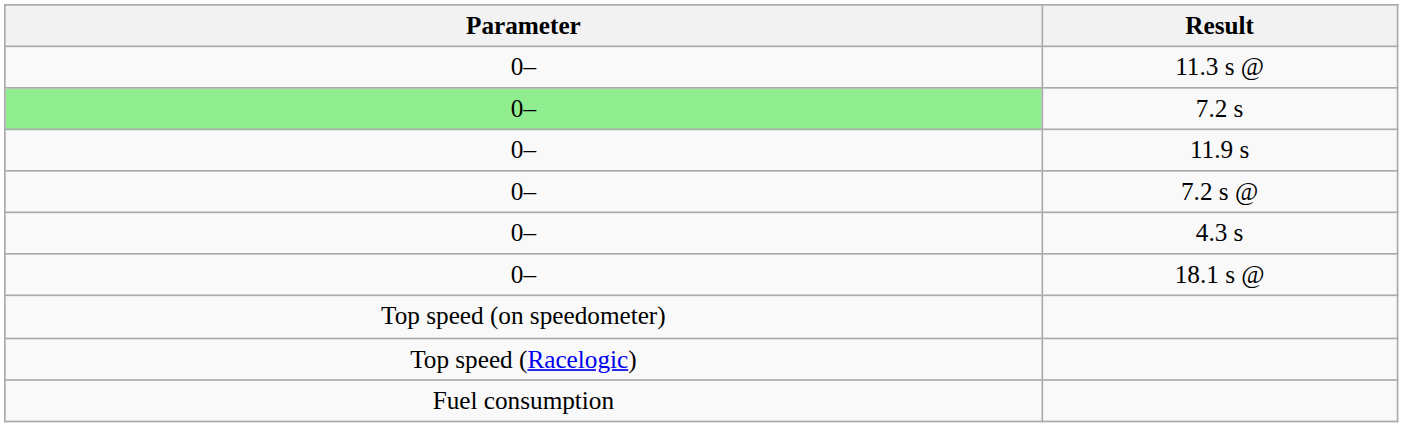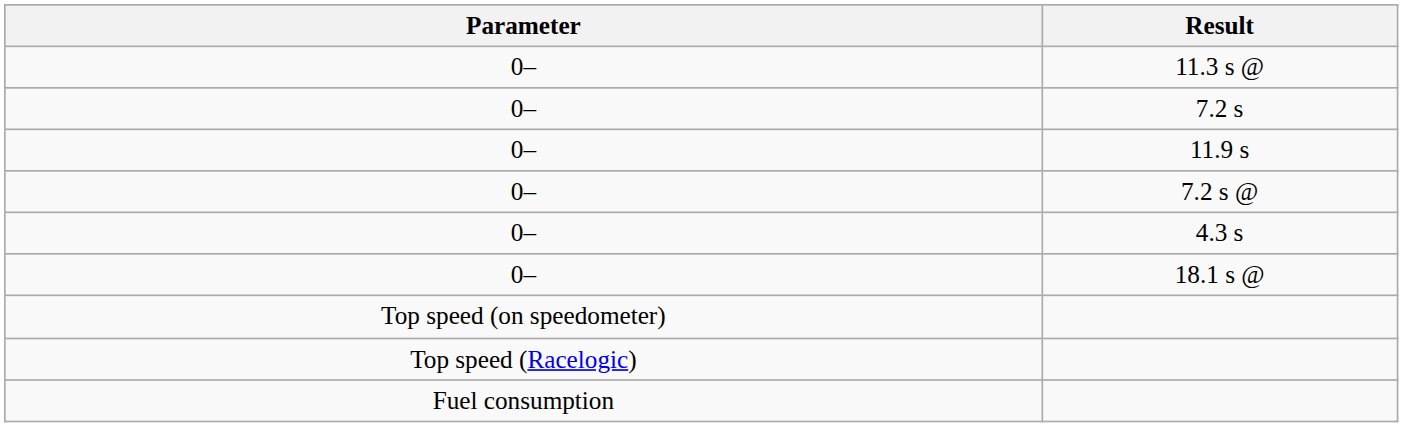(523, 108) lightgreen background -> (523, 108) no background
